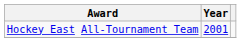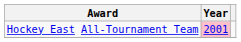(216, 30) no background -> (216, 30) pink background
